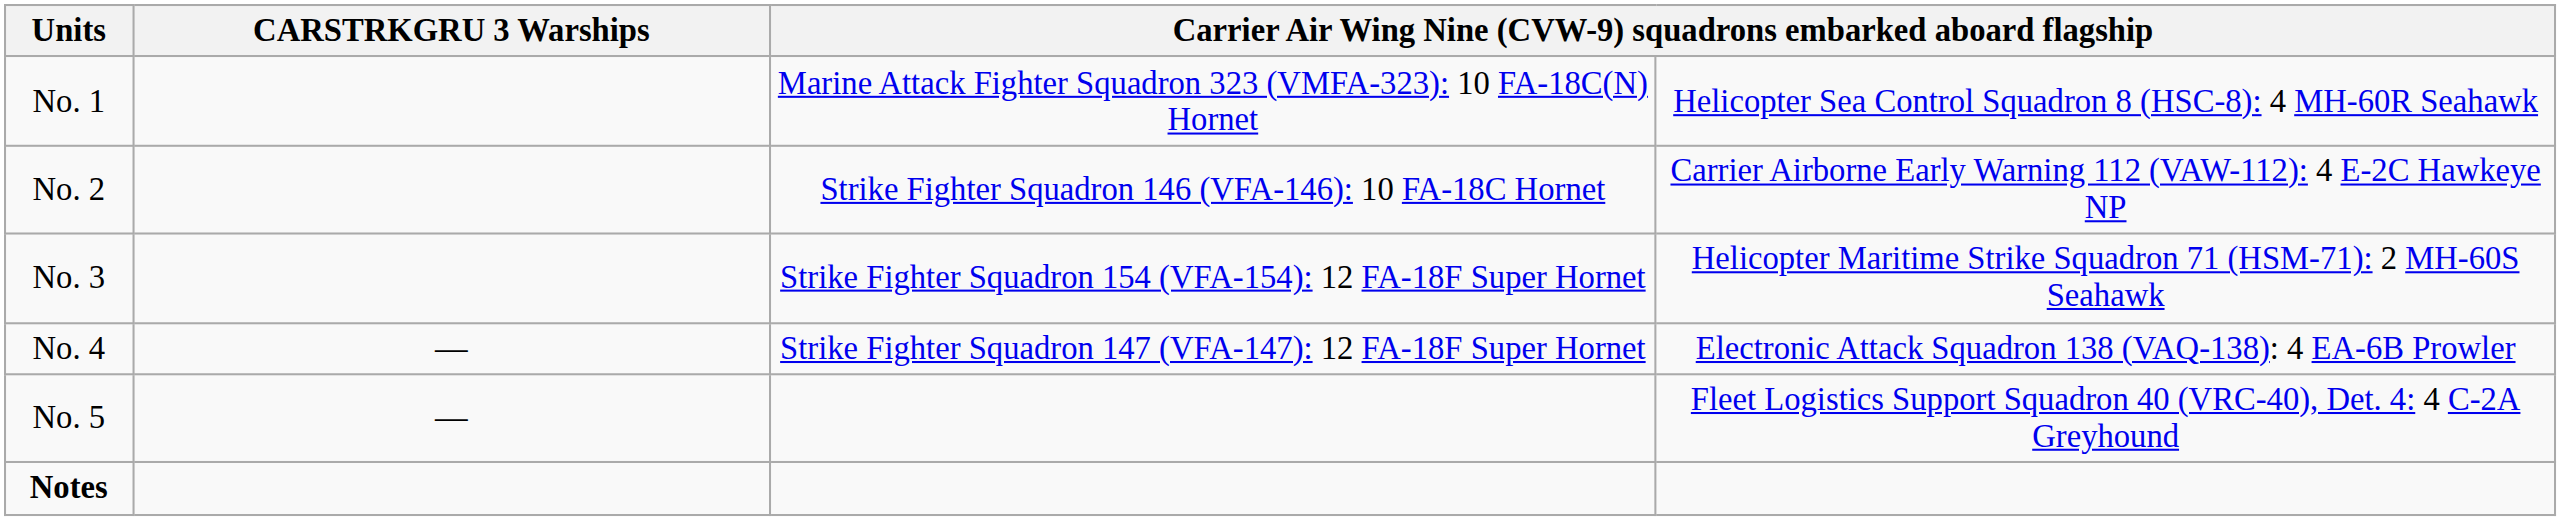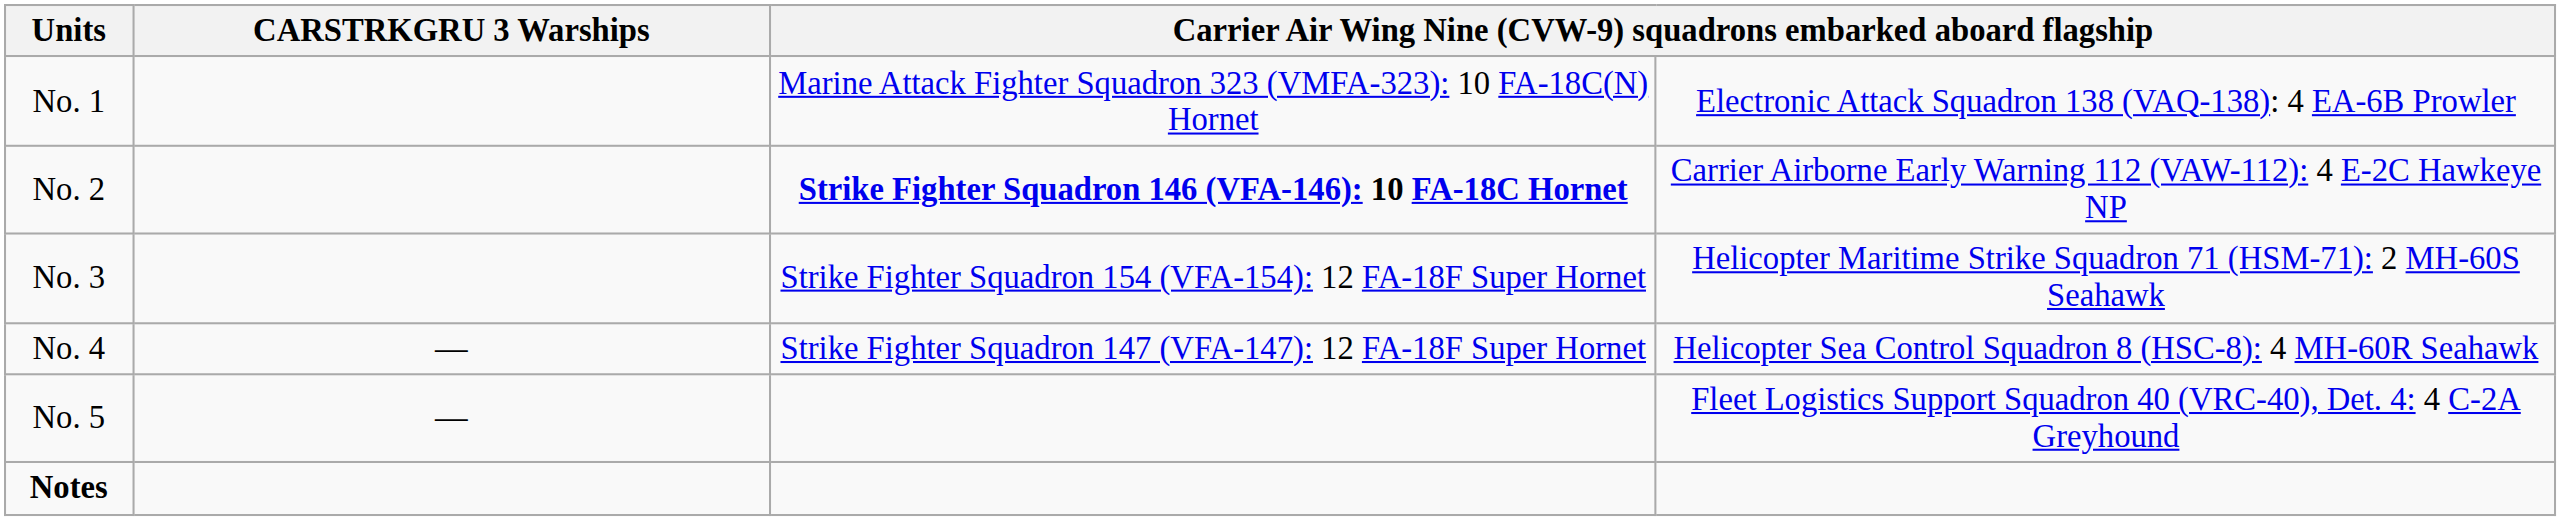(2106, 100) Helicopter Sea Control Squadron 8 (HSC-8): 4 MH-60R Seahawk -> (2106, 100) Electronic Attack Squadron 138 (VAQ-138): 4 EA-6B Prowler
(1213, 188) normal -> (1213, 188) bold
(2106, 347) Electronic Attack Squadron 138 (VAQ-138): 4 EA-6B Prowler -> (2106, 347) Helicopter Sea Control Squadron 8 (HSC-8): 4 MH-60R Seahawk
